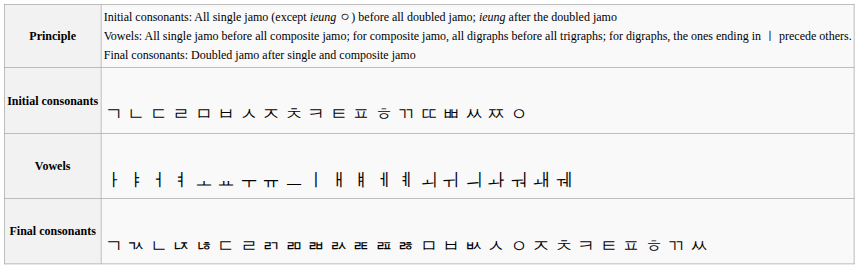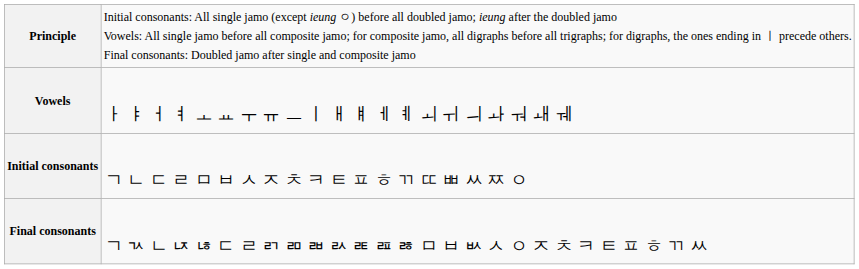rows swapped: (53, 100) <-> (53, 166)
